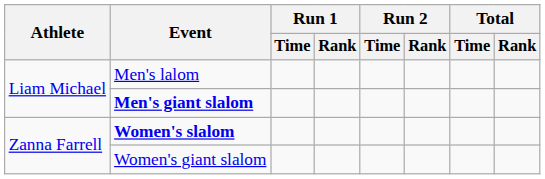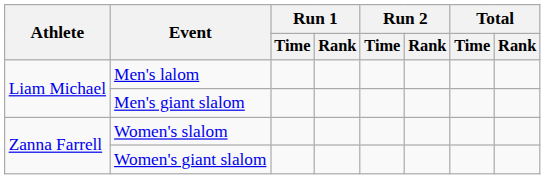(184, 103) bold -> (179, 103) normal
(174, 131) bold -> (171, 131) normal
